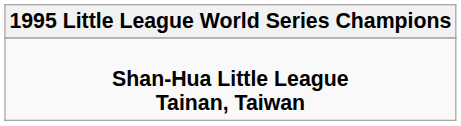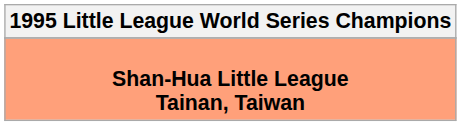(230, 91) no background -> (230, 91) lightsalmon background
